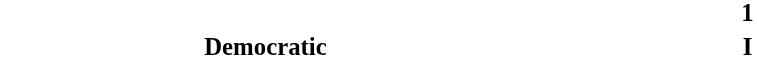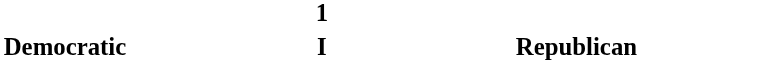+ column: (576, 13)
